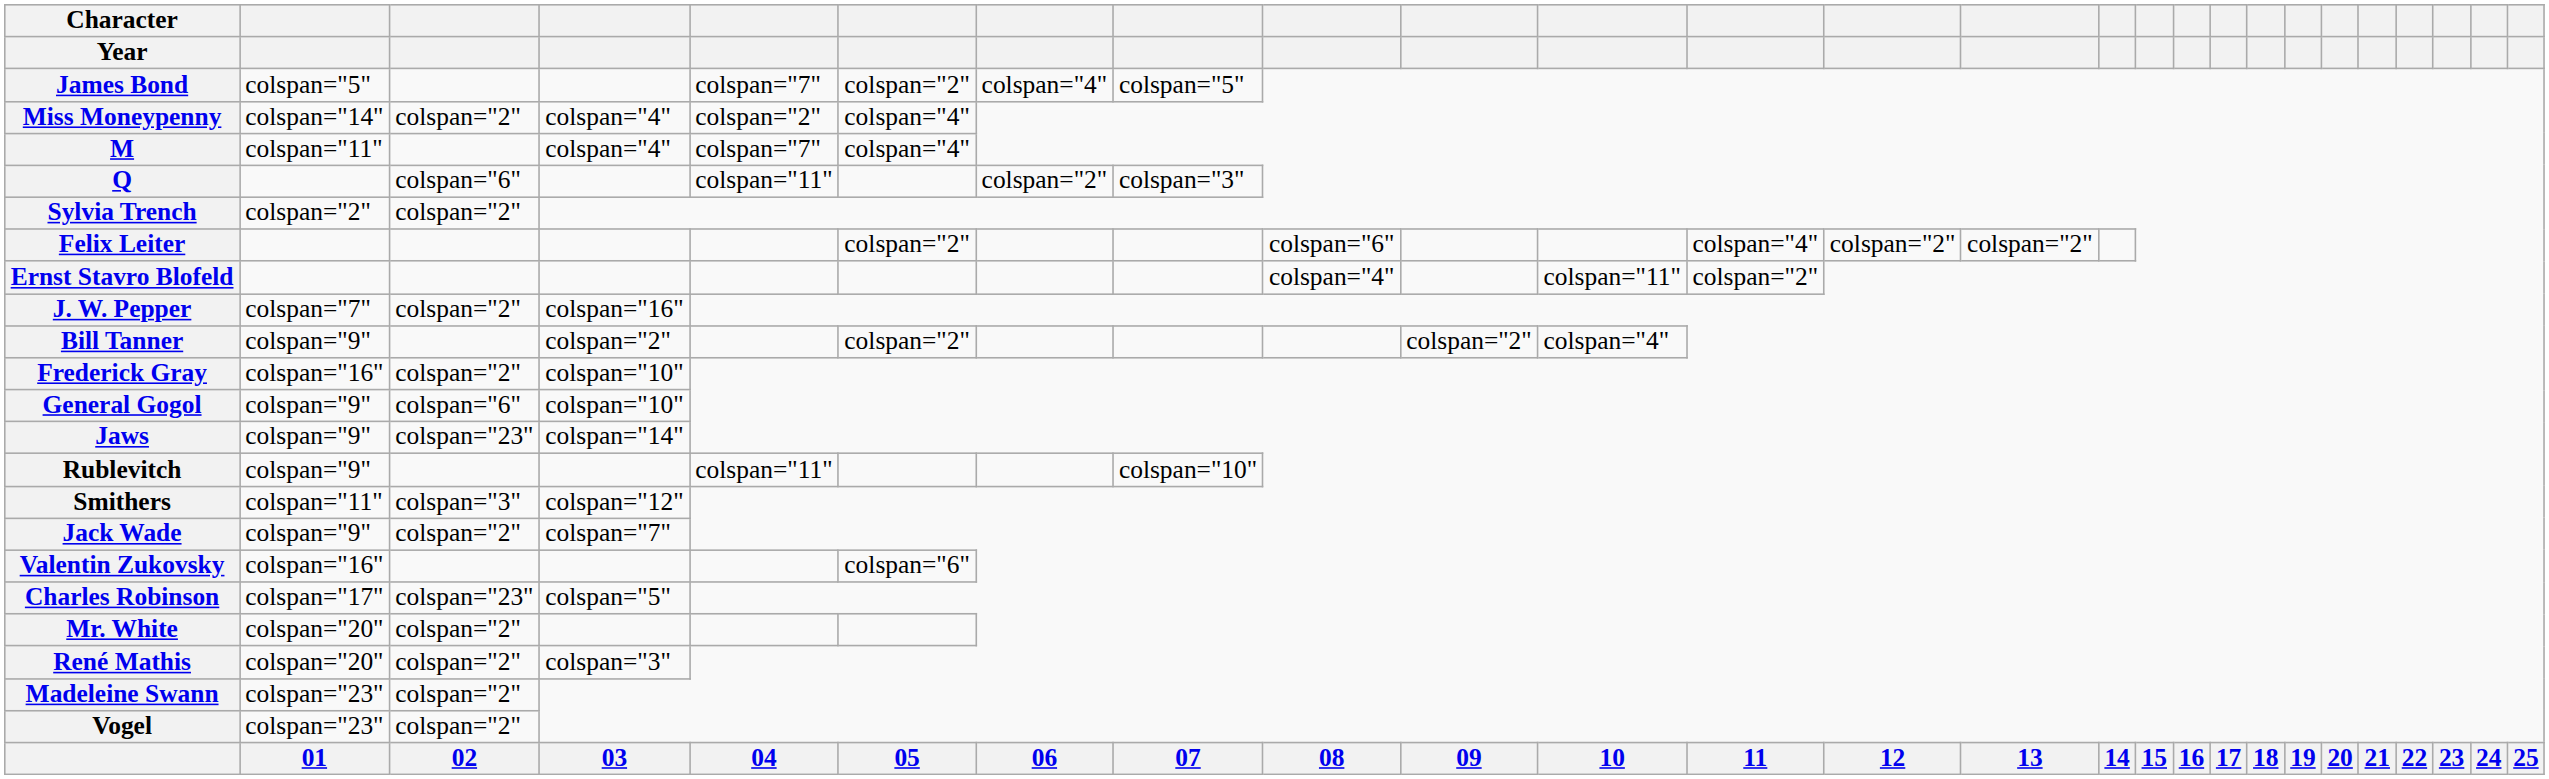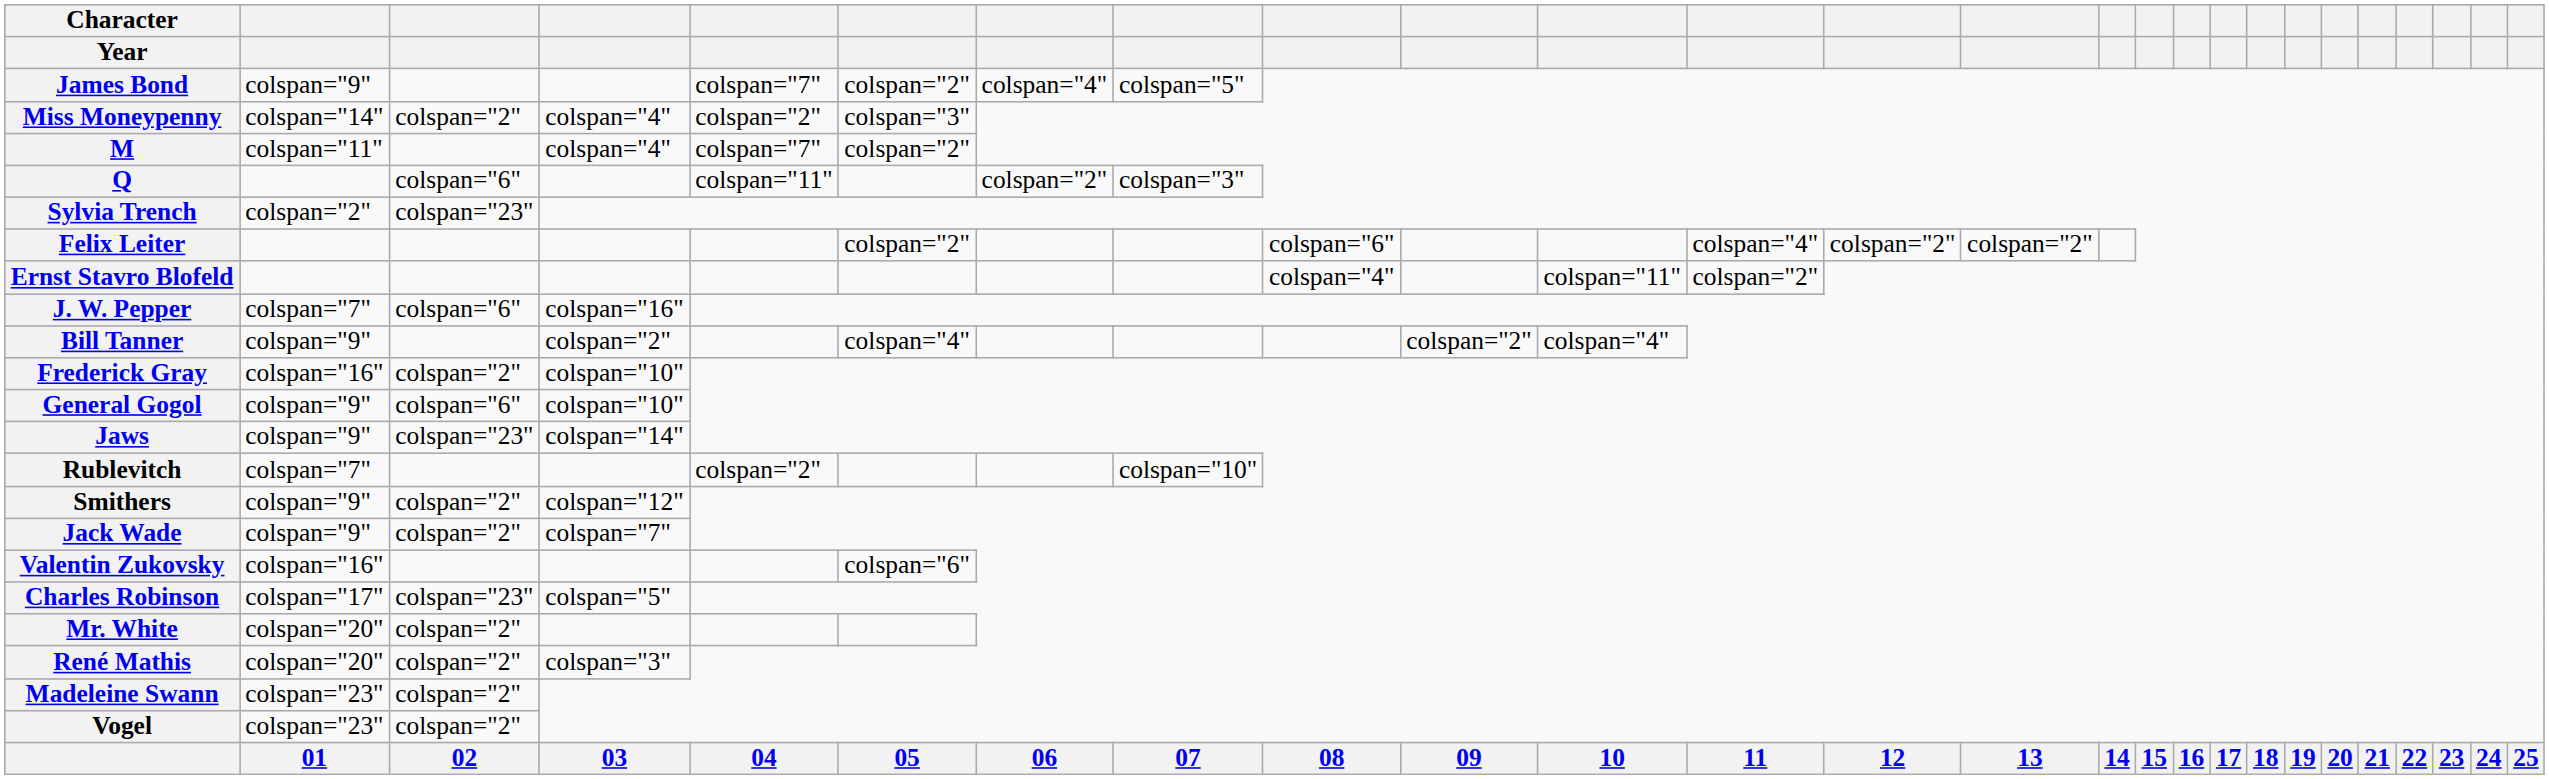(308, 84) colspan="5" -> (308, 84) colspan="9"
(907, 116) colspan="4" -> (907, 116) colspan="3"
(907, 148) colspan="4" -> (907, 148) colspan="2"
(458, 212) colspan="2" -> (464, 212) colspan="23"
(458, 308) colspan="2" -> (458, 308) colspan="6"
(907, 340) colspan="2" -> (907, 340) colspan="4"
(308, 468) colspan="9" -> (308, 468) colspan="7"
(764, 468) colspan="11" -> (758, 468) colspan="2"
(314, 501) colspan="11" -> (308, 501) colspan="9"
(458, 501) colspan="3" -> (458, 501) colspan="2"
